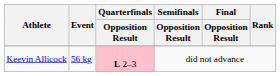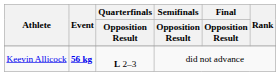(81, 59) normal -> (82, 59) bold
(125, 64) pink background -> (125, 64) no background
